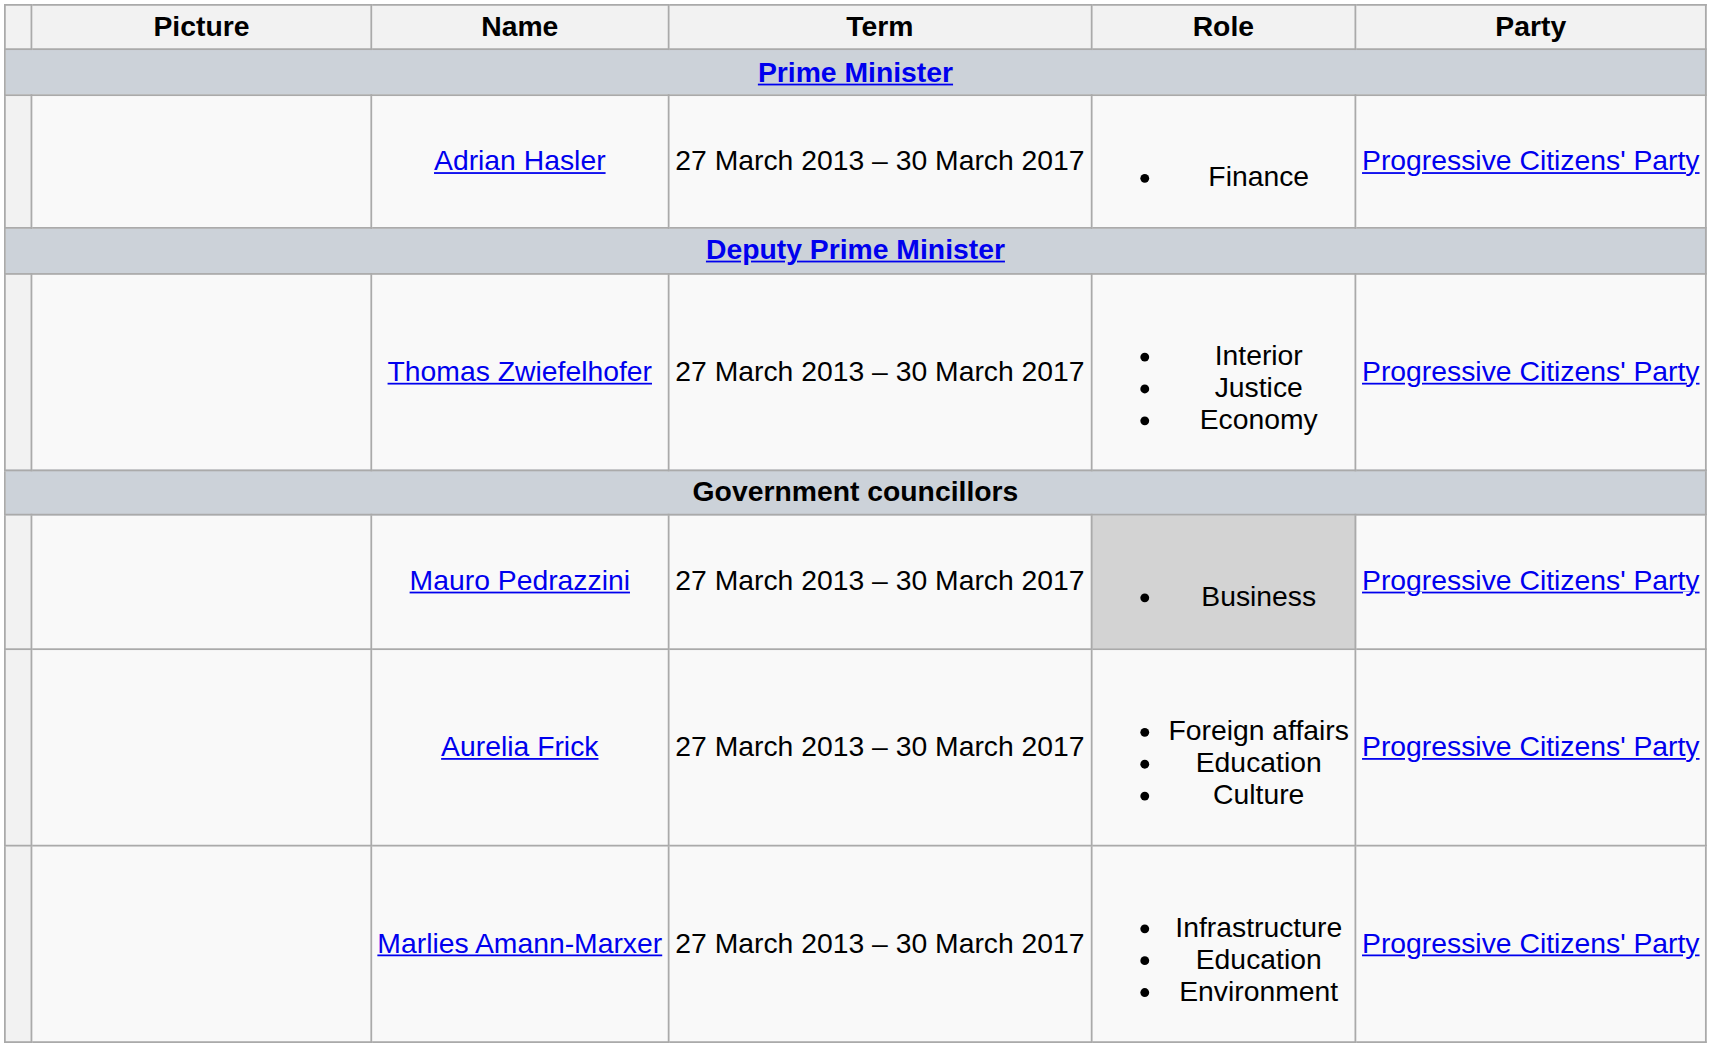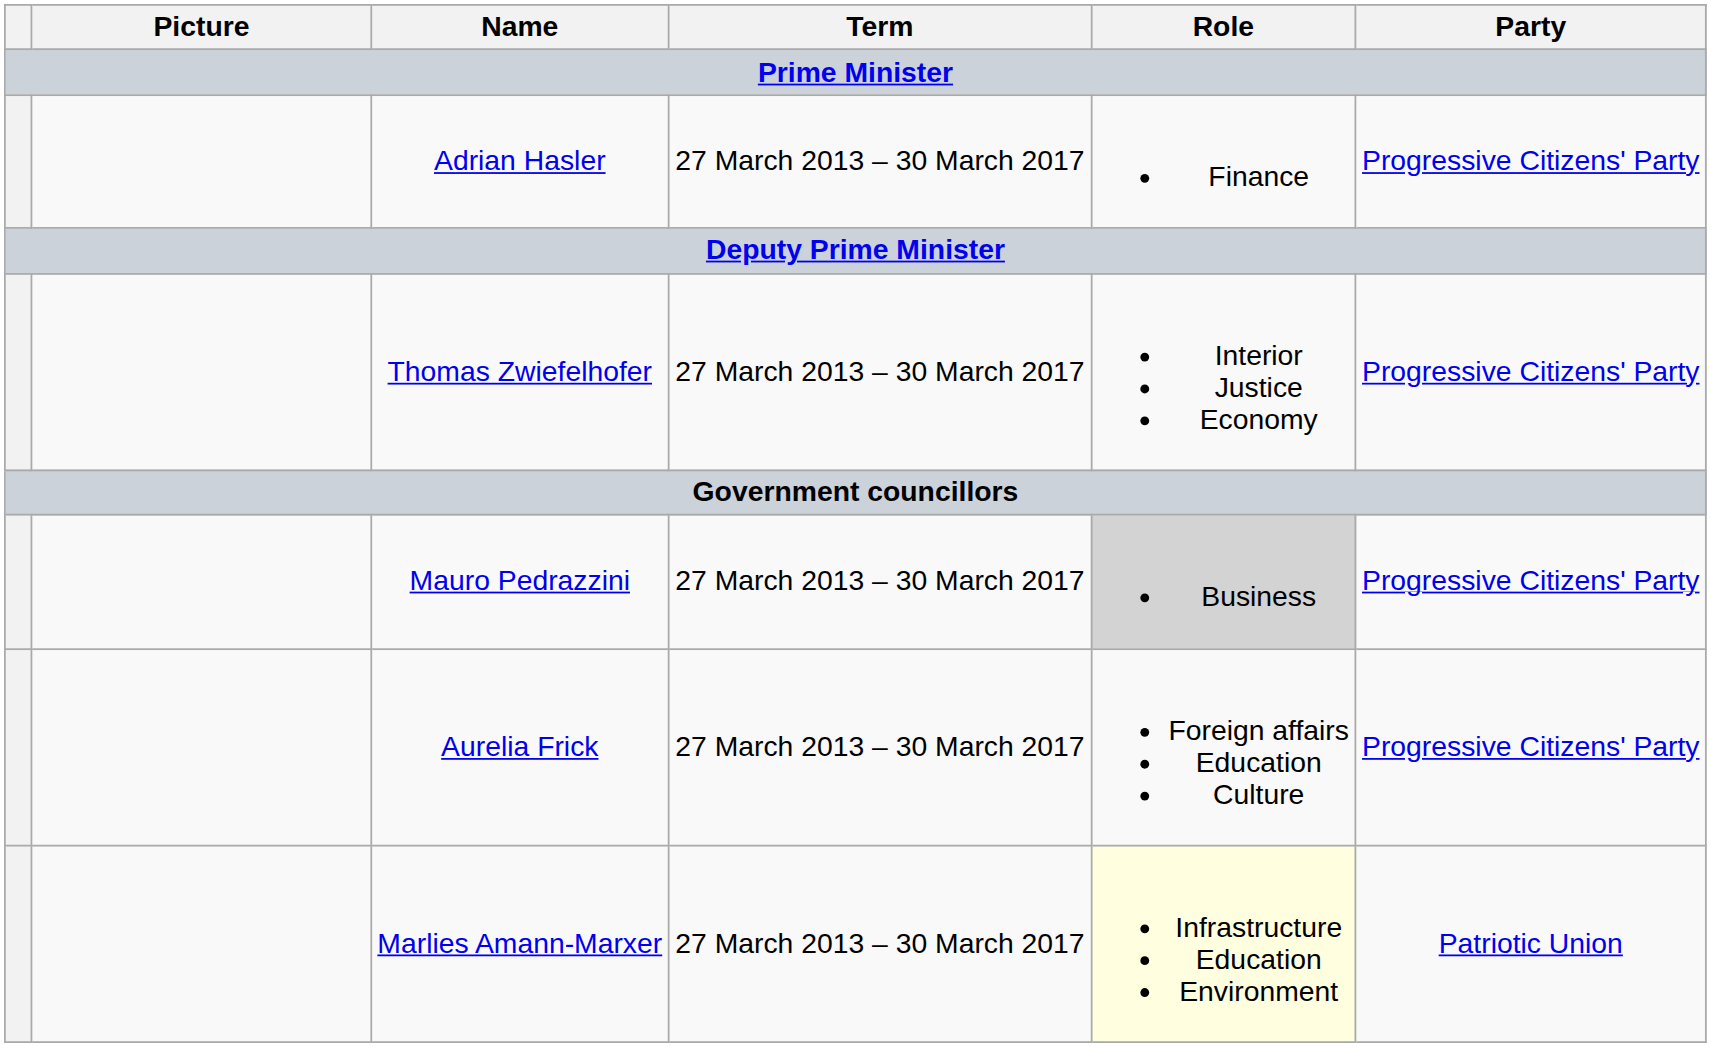(1223, 960) no background -> (1223, 960) lightyellow background
(1531, 943) Progressive Citizens' Party -> (1531, 943) Patriotic Union
